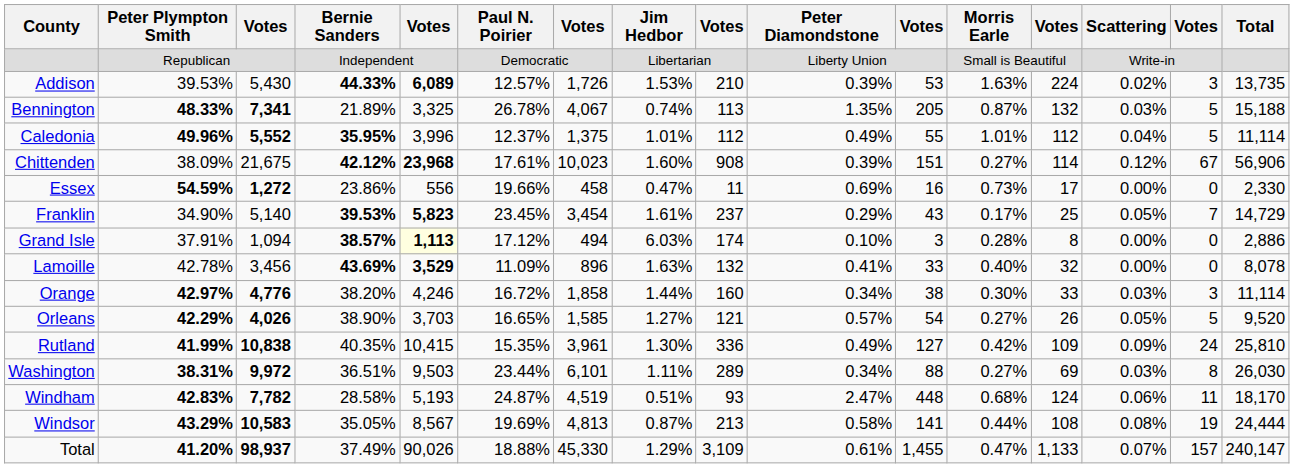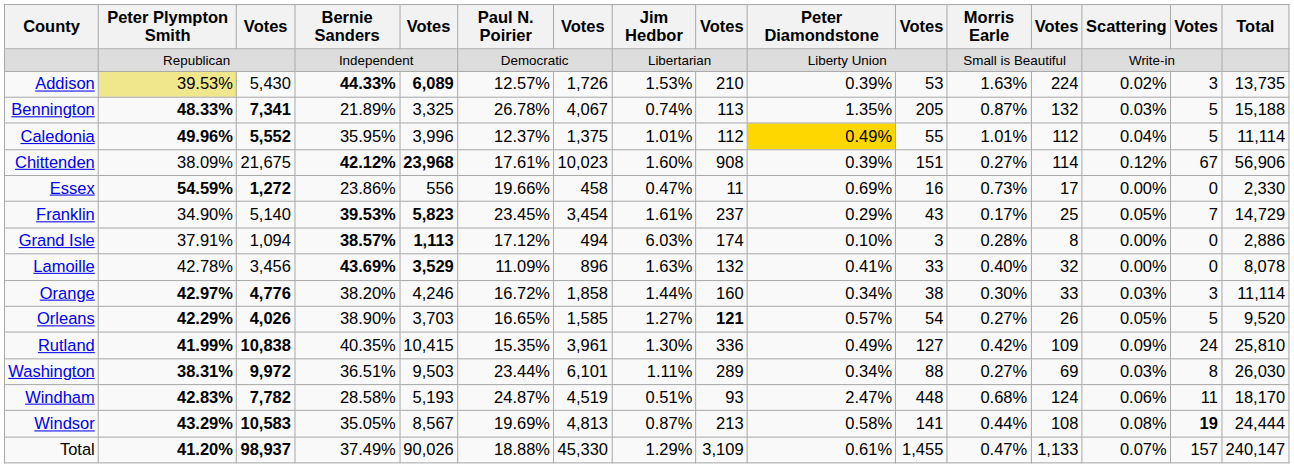(205, 84) no background -> (205, 84) khaki background
(368, 136) bold -> (368, 136) normal
(869, 136) no background -> (869, 136) gold background
(434, 240) lightyellow background -> (434, 240) no background
(730, 319) normal -> (730, 319) bold
(1209, 423) normal -> (1209, 423) bold
